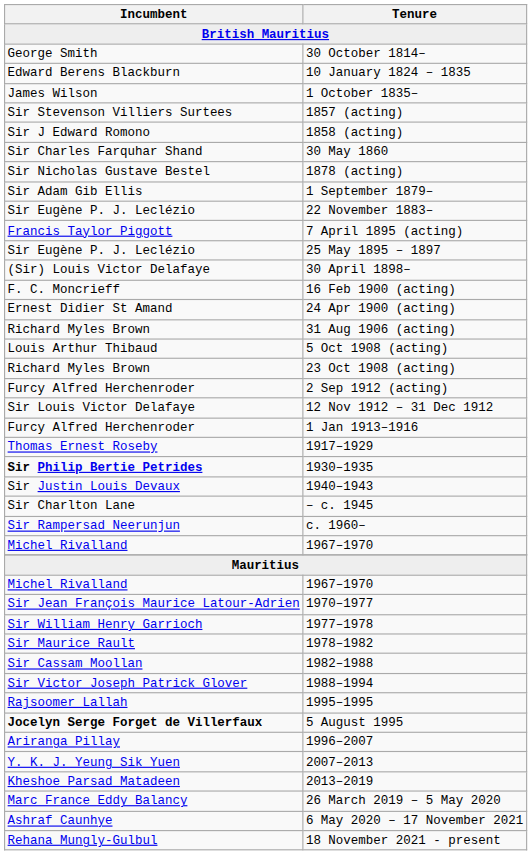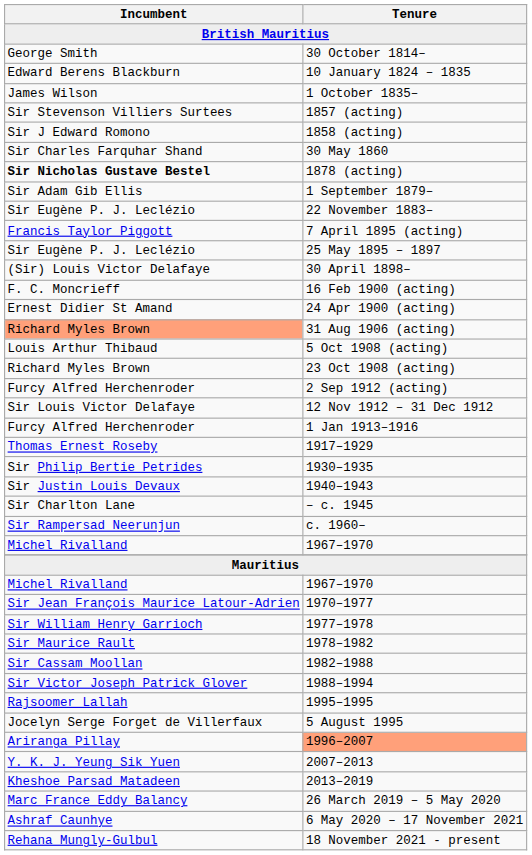(109, 172) normal -> (109, 172) bold
(79, 329) no background -> (79, 329) lightsalmon background
(105, 467) bold -> (105, 467) normal
(135, 723) bold -> (135, 723) normal
(340, 742) no background -> (340, 742) lightsalmon background
